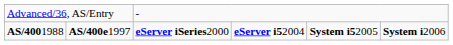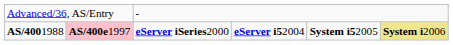(100, 31) no background -> (100, 31) pink background
(414, 31) no background -> (414, 31) khaki background
